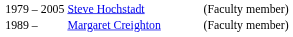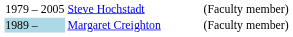(21, 25) no background -> (21, 25) lightblue background
